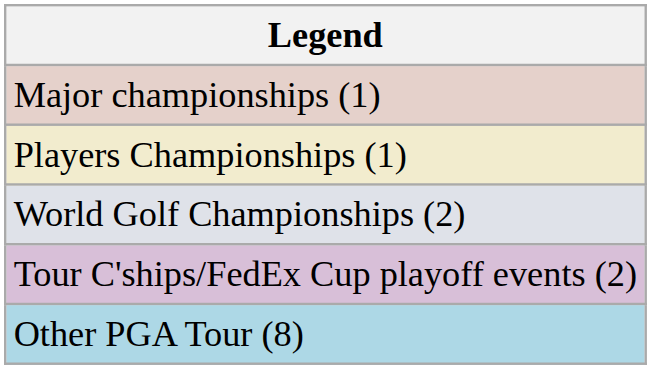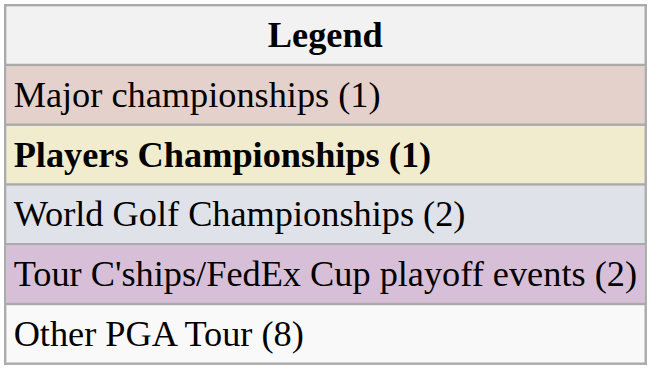(210, 154) normal -> (222, 154) bold
(159, 334) lightblue background -> (159, 334) no background
